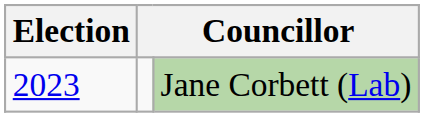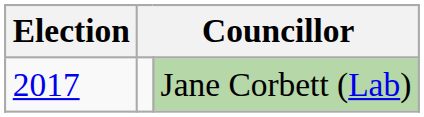(46, 84) 2023 -> (46, 84) 2017
